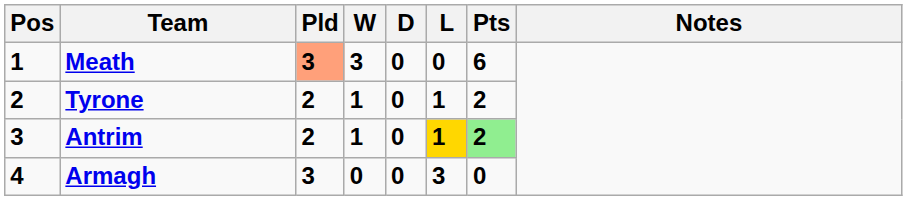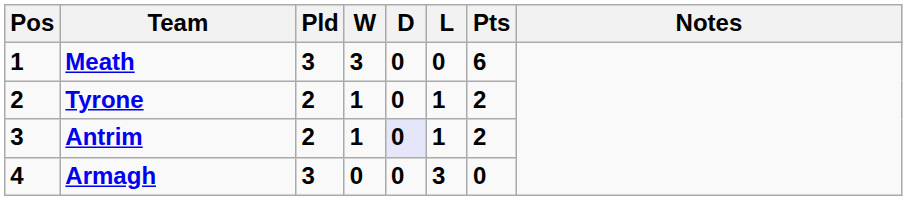(308, 61) lightsalmon background -> (308, 61) no background
(398, 137) no background -> (398, 137) lavender background
(439, 137) gold background -> (439, 137) no background
(480, 137) lightgreen background -> (480, 137) no background
